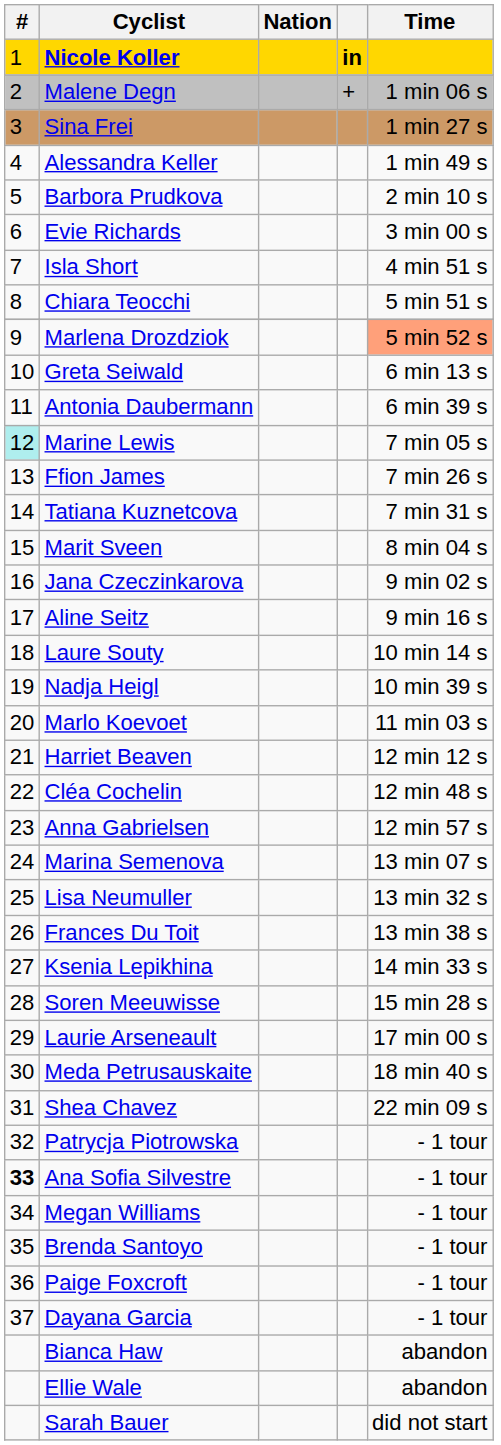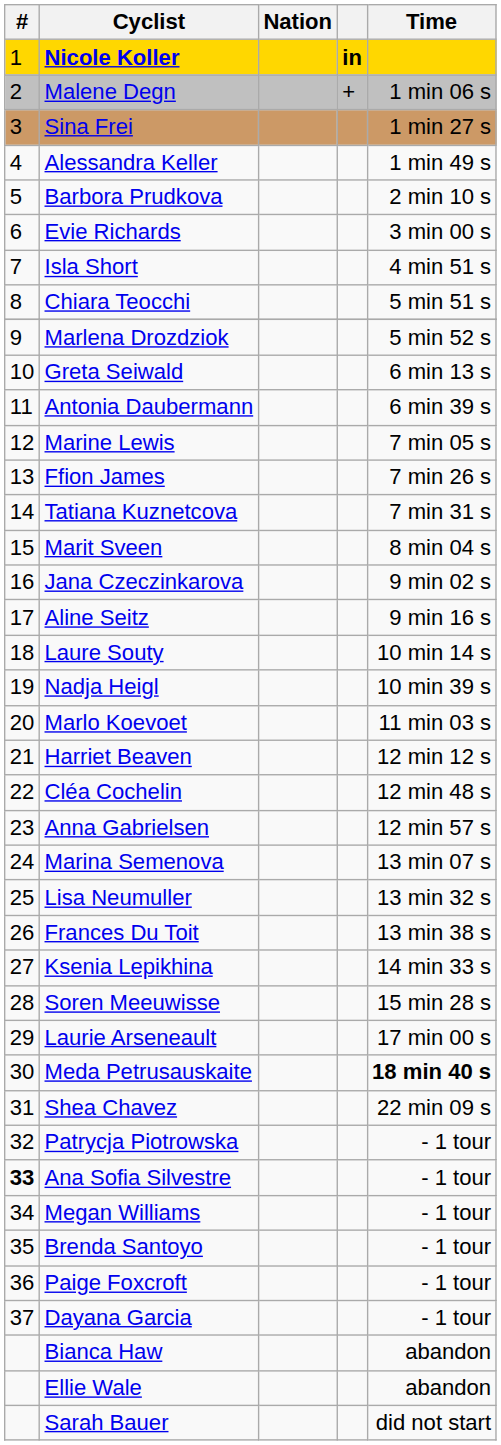(437, 337) lightsalmon background -> (440, 337) no background
(22, 442) paleturquoise background -> (22, 442) no background
(430, 1072) normal -> (432, 1072) bold
